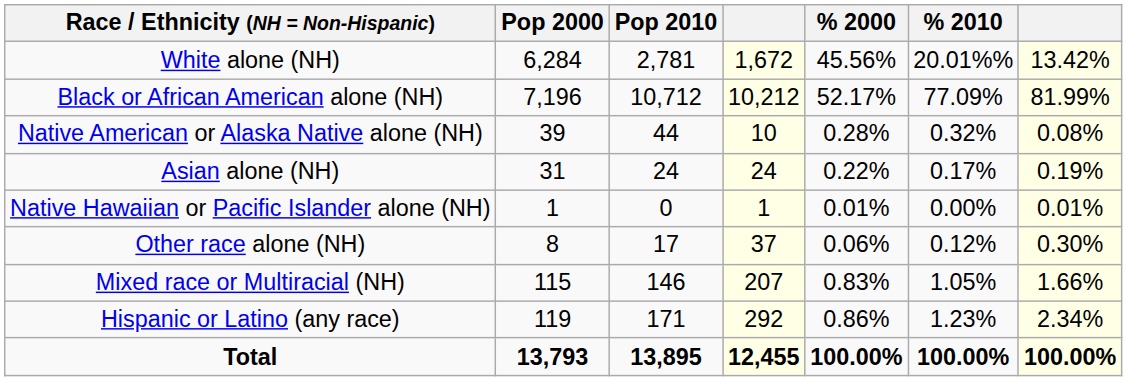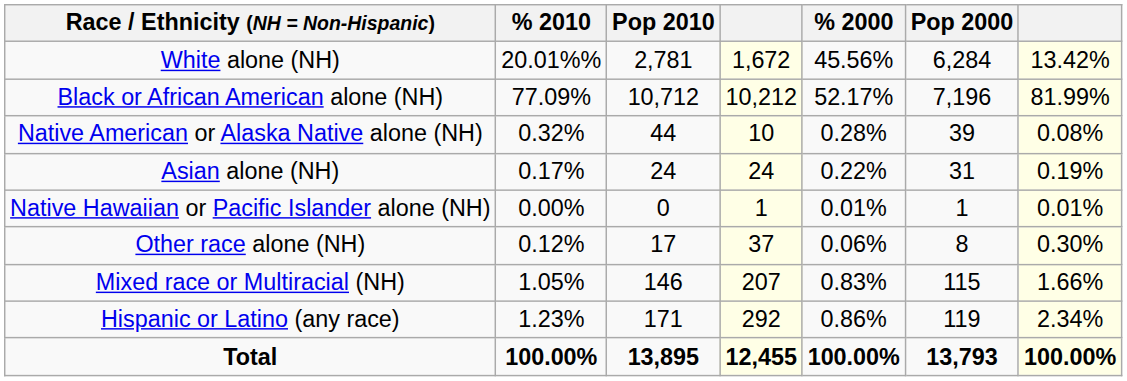columns swapped: (553, 23) <-> (963, 23)
